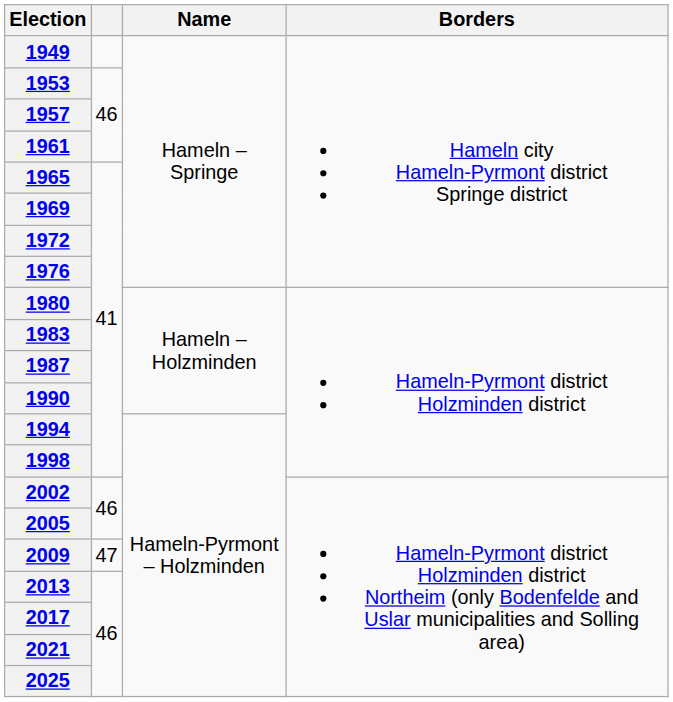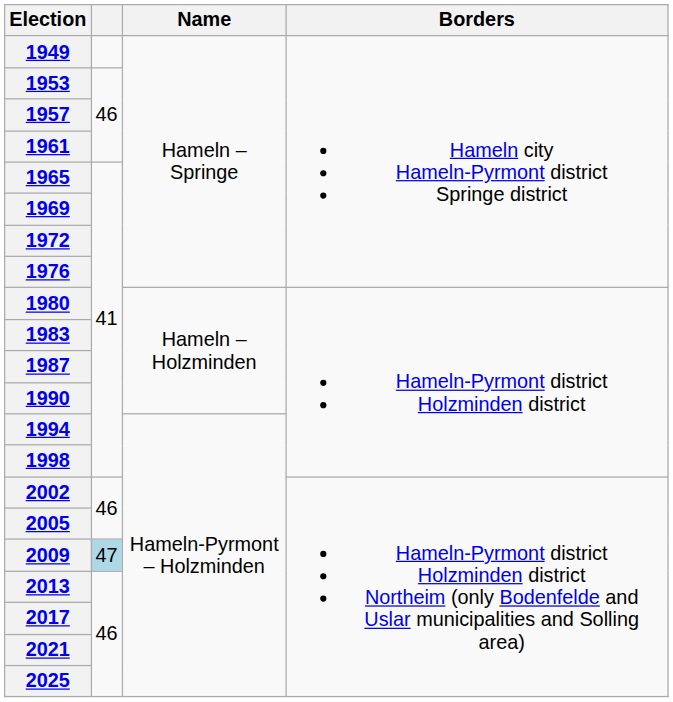(107, 555) no background -> (107, 555) lightblue background
